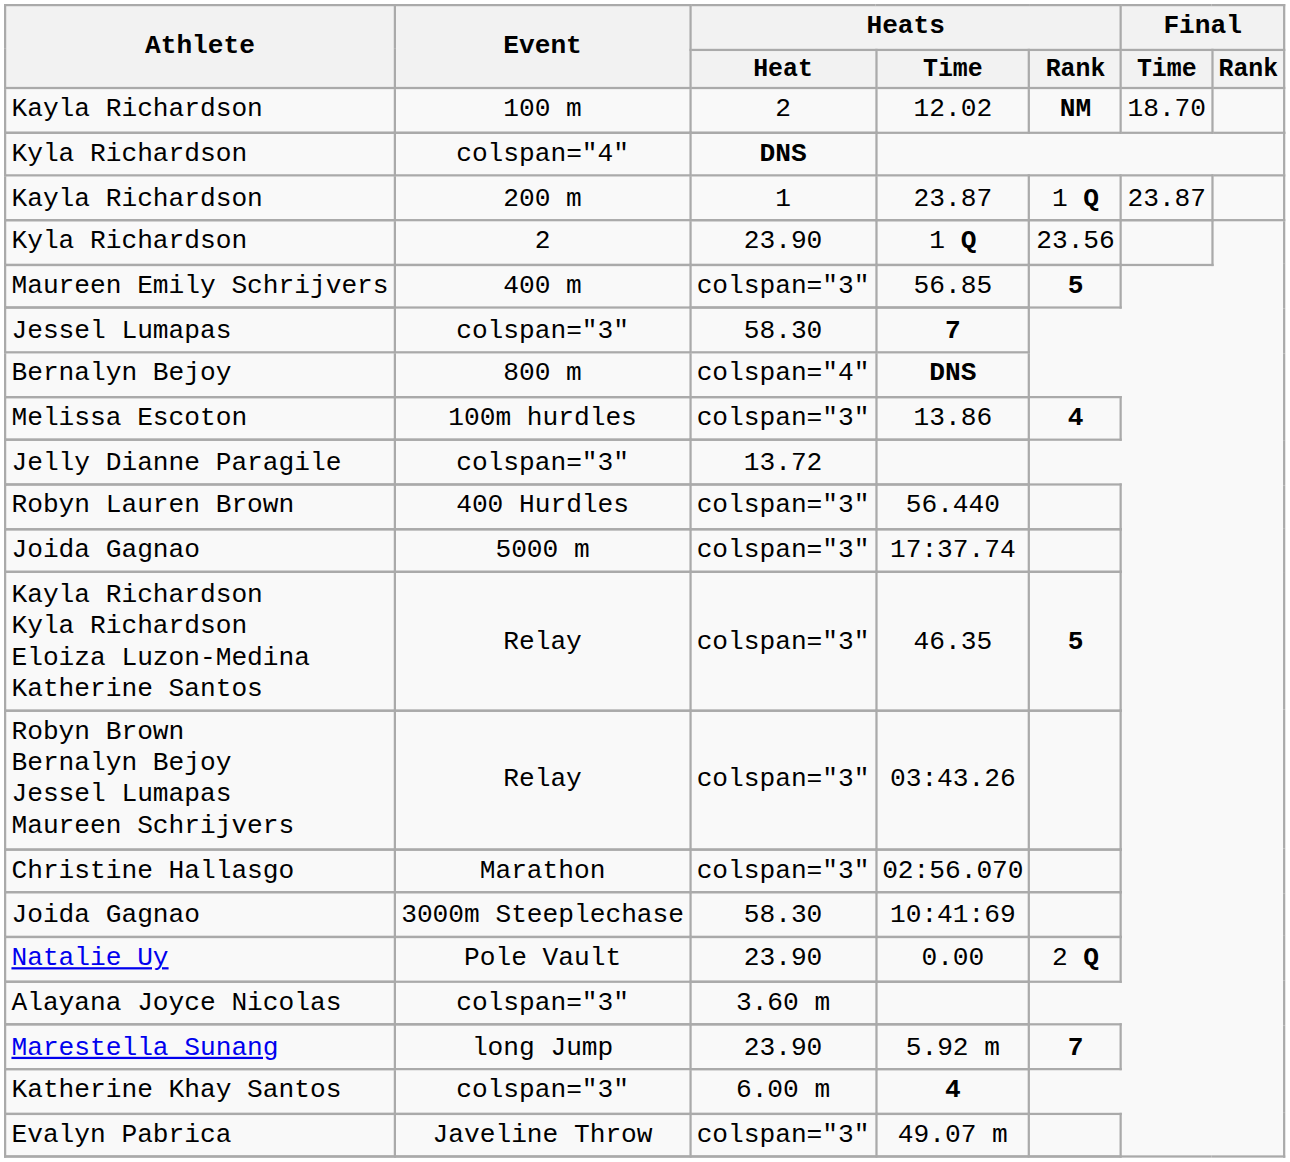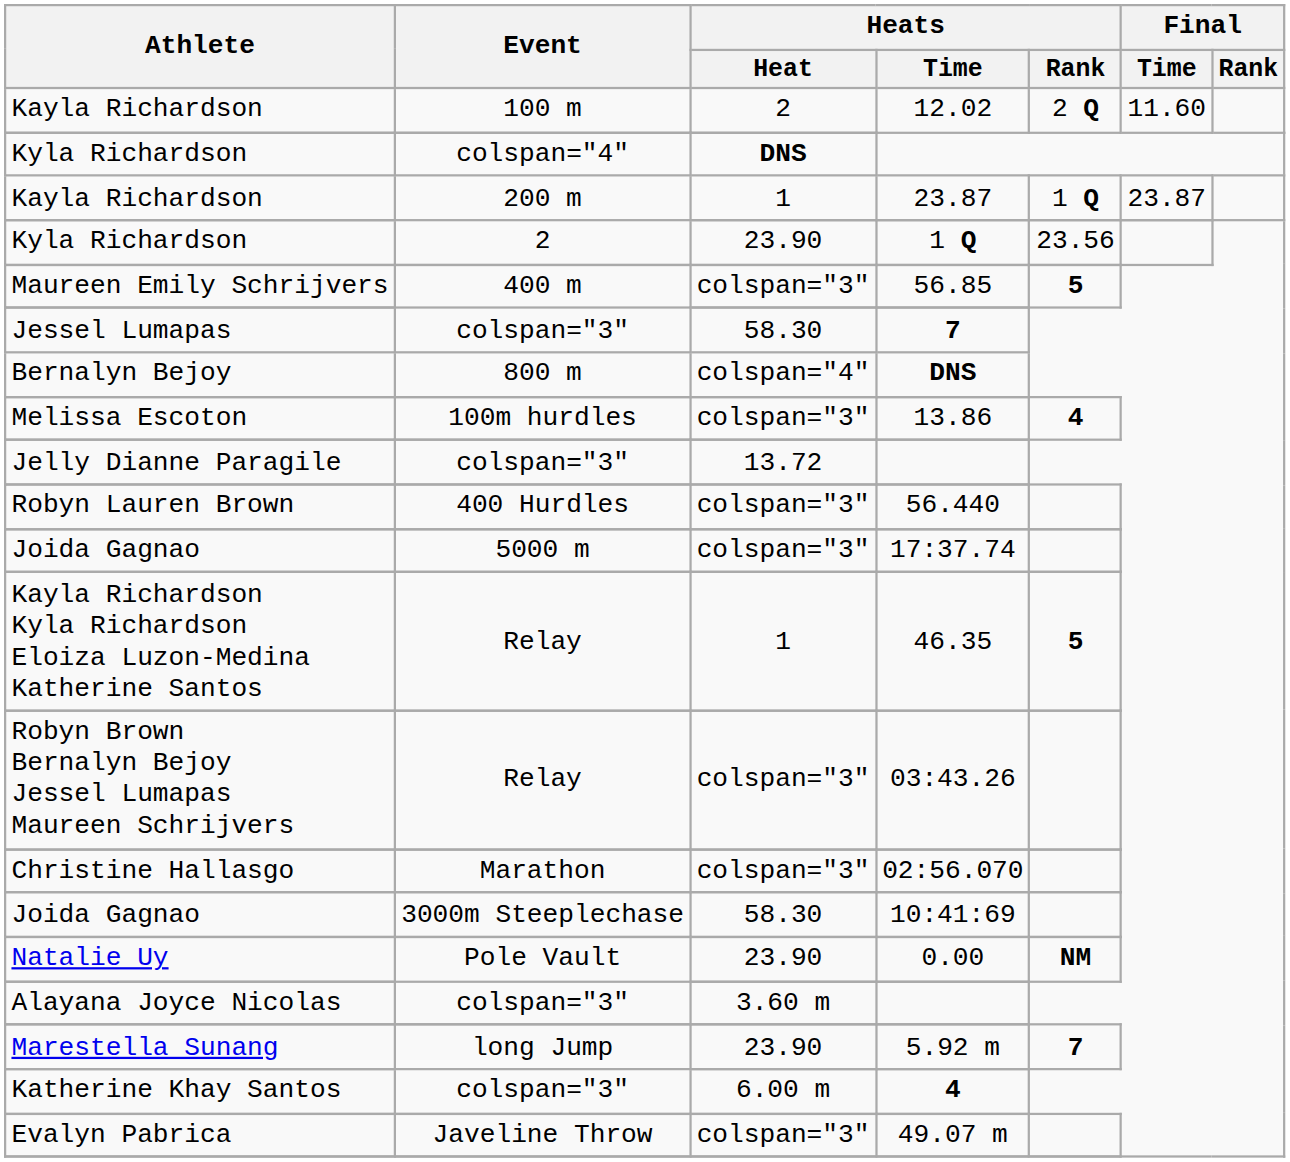(1075, 110) NM -> (1076, 110) 2 Q
(1167, 110) 18.70 -> (1167, 110) 11.60
(783, 641) colspan="3" -> (783, 641) 1
(1076, 959) 2 Q -> (1075, 959) NM
